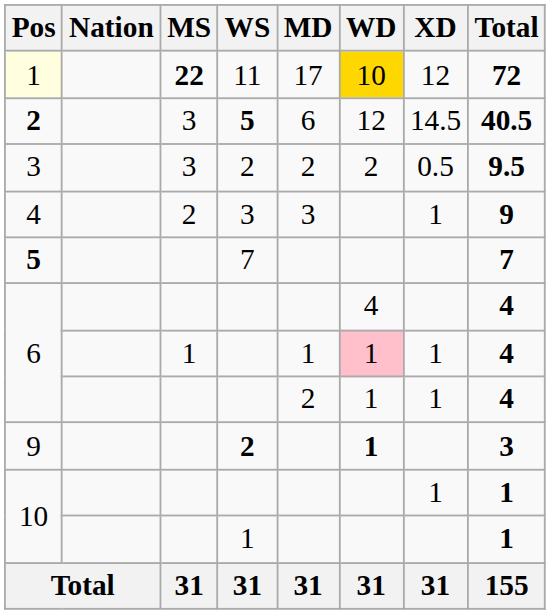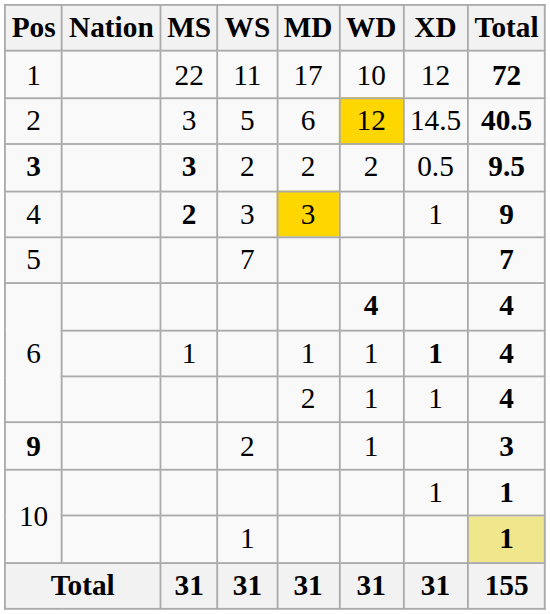(34, 74) lightyellow background -> (34, 74) no background
(189, 74) bold -> (189, 74) normal
(371, 74) gold background -> (371, 74) no background
(34, 120) bold -> (34, 120) normal
(247, 120) bold -> (247, 120) normal
(371, 120) no background -> (371, 120) gold background
(34, 167) normal -> (34, 167) bold
(189, 167) normal -> (189, 167) bold
(189, 213) normal -> (189, 213) bold
(308, 213) no background -> (308, 213) gold background
(34, 259) bold -> (34, 259) normal
(371, 306) normal -> (371, 306) bold
(371, 352) pink background -> (371, 352) no background
(436, 352) normal -> (436, 352) bold
(34, 445) normal -> (34, 445) bold
(247, 445) bold -> (247, 445) normal
(371, 445) bold -> (371, 445) normal
(507, 538) no background -> (507, 538) khaki background
